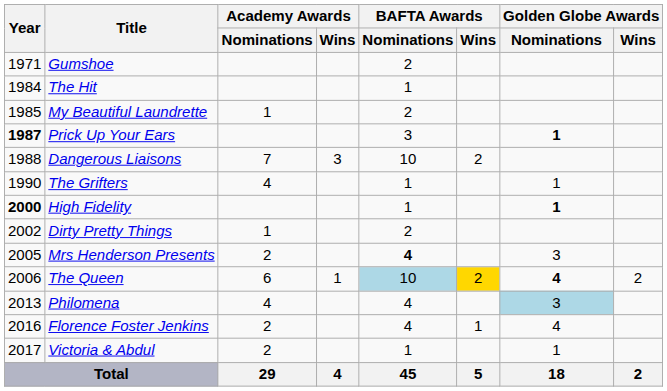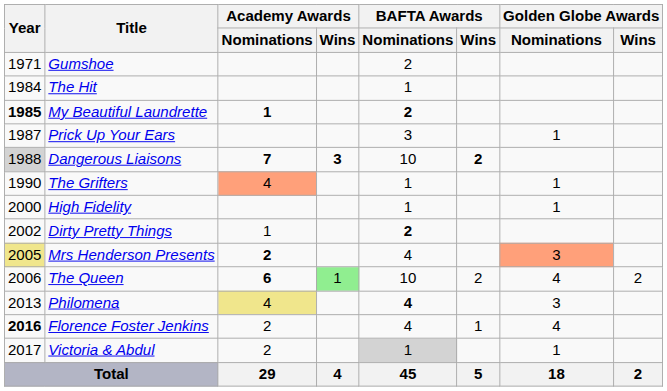(25, 111) normal -> (25, 111) bold
(267, 111) normal -> (267, 111) bold
(408, 111) normal -> (408, 111) bold
(25, 135) bold -> (25, 135) normal
(556, 135) bold -> (556, 135) normal
(25, 159) no background -> (25, 159) lightgrey background
(267, 159) normal -> (267, 159) bold
(338, 159) normal -> (338, 159) bold
(478, 159) normal -> (478, 159) bold
(267, 183) no background -> (267, 183) lightsalmon background
(25, 207) bold -> (25, 207) normal
(556, 207) bold -> (556, 207) normal
(408, 231) normal -> (408, 231) bold
(25, 254) no background -> (25, 254) khaki background
(267, 254) normal -> (267, 254) bold
(408, 254) bold -> (408, 254) normal
(556, 254) no background -> (556, 254) lightsalmon background
(267, 278) normal -> (267, 278) bold
(338, 278) no background -> (338, 278) lightgreen background
(408, 278) lightblue background -> (408, 278) no background
(478, 278) gold background -> (478, 278) no background
(556, 278) bold -> (556, 278) normal
(267, 302) no background -> (267, 302) khaki background
(408, 302) normal -> (408, 302) bold
(556, 302) lightblue background -> (556, 302) no background
(25, 326) normal -> (25, 326) bold
(408, 350) no background -> (408, 350) lightgrey background
